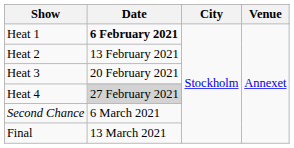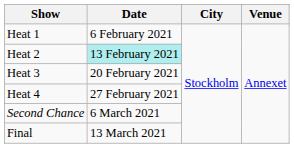(134, 34) bold -> (131, 34) normal
(134, 53) no background -> (134, 53) paleturquoise background
(134, 93) lightgrey background -> (134, 93) no background
